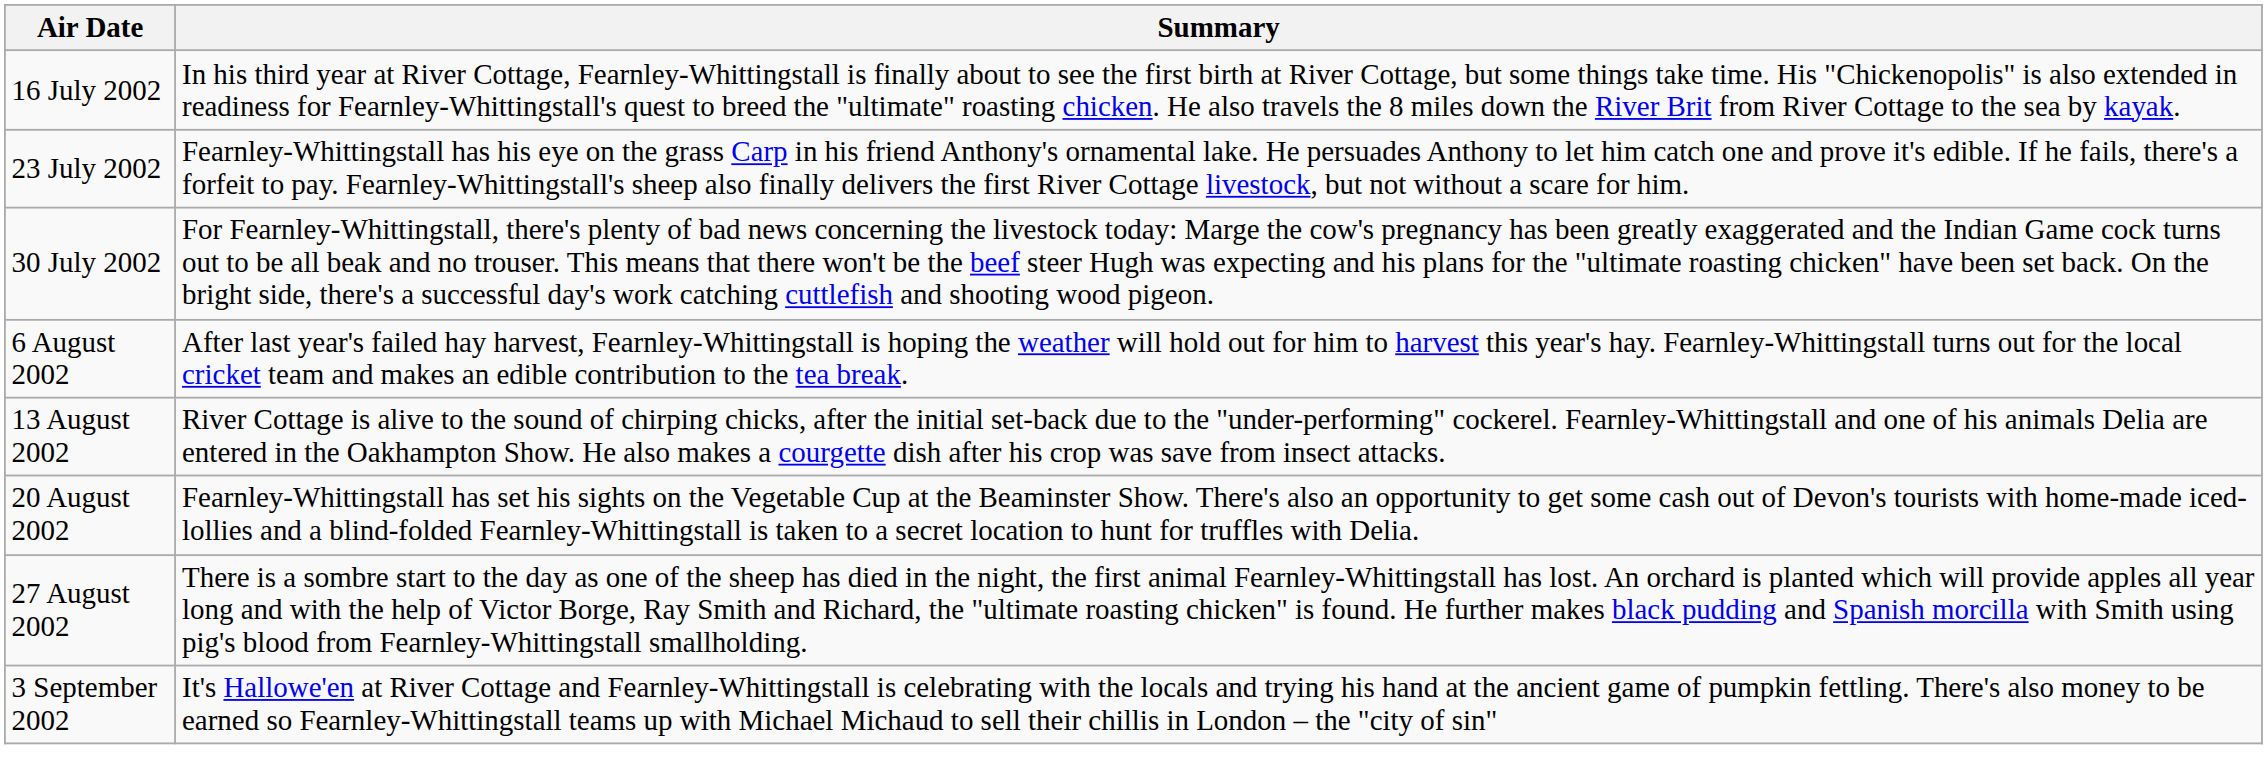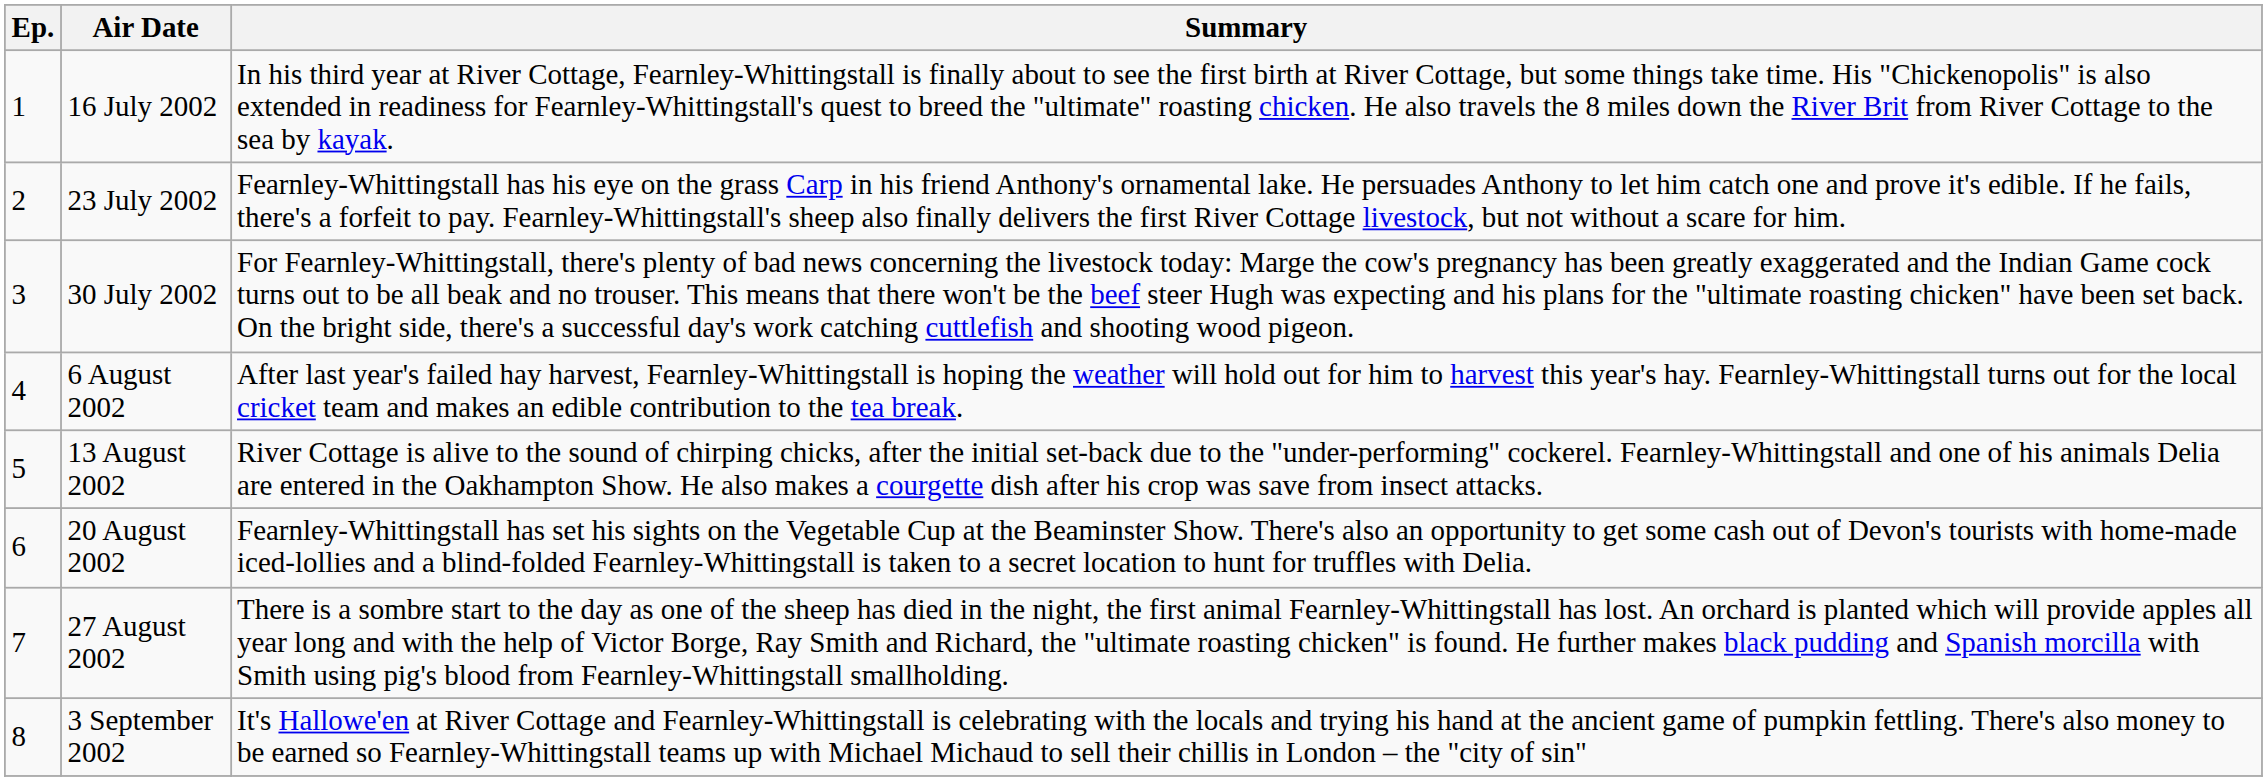+ column: (33, 27)
